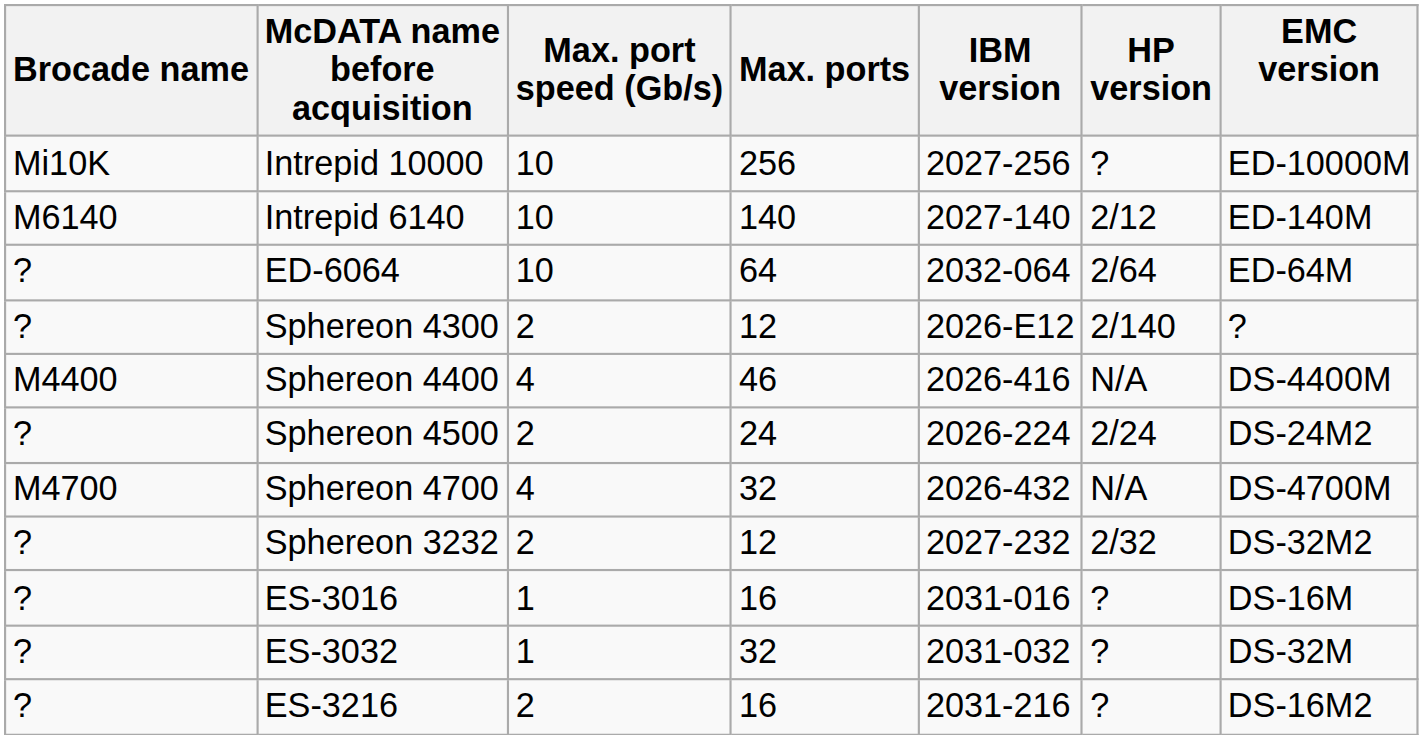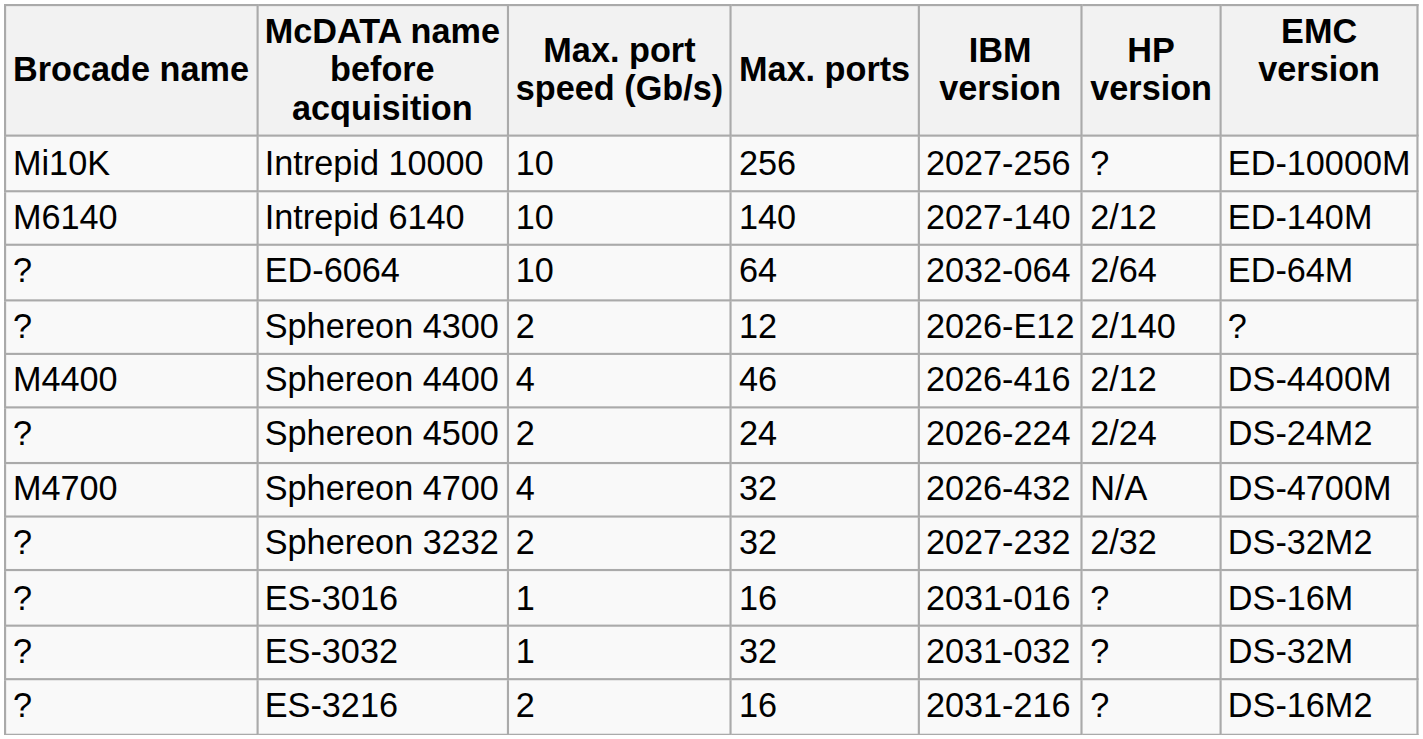(1119, 380) N/A -> (1124, 380) 2/12
(758, 543) 12 -> (758, 543) 32
